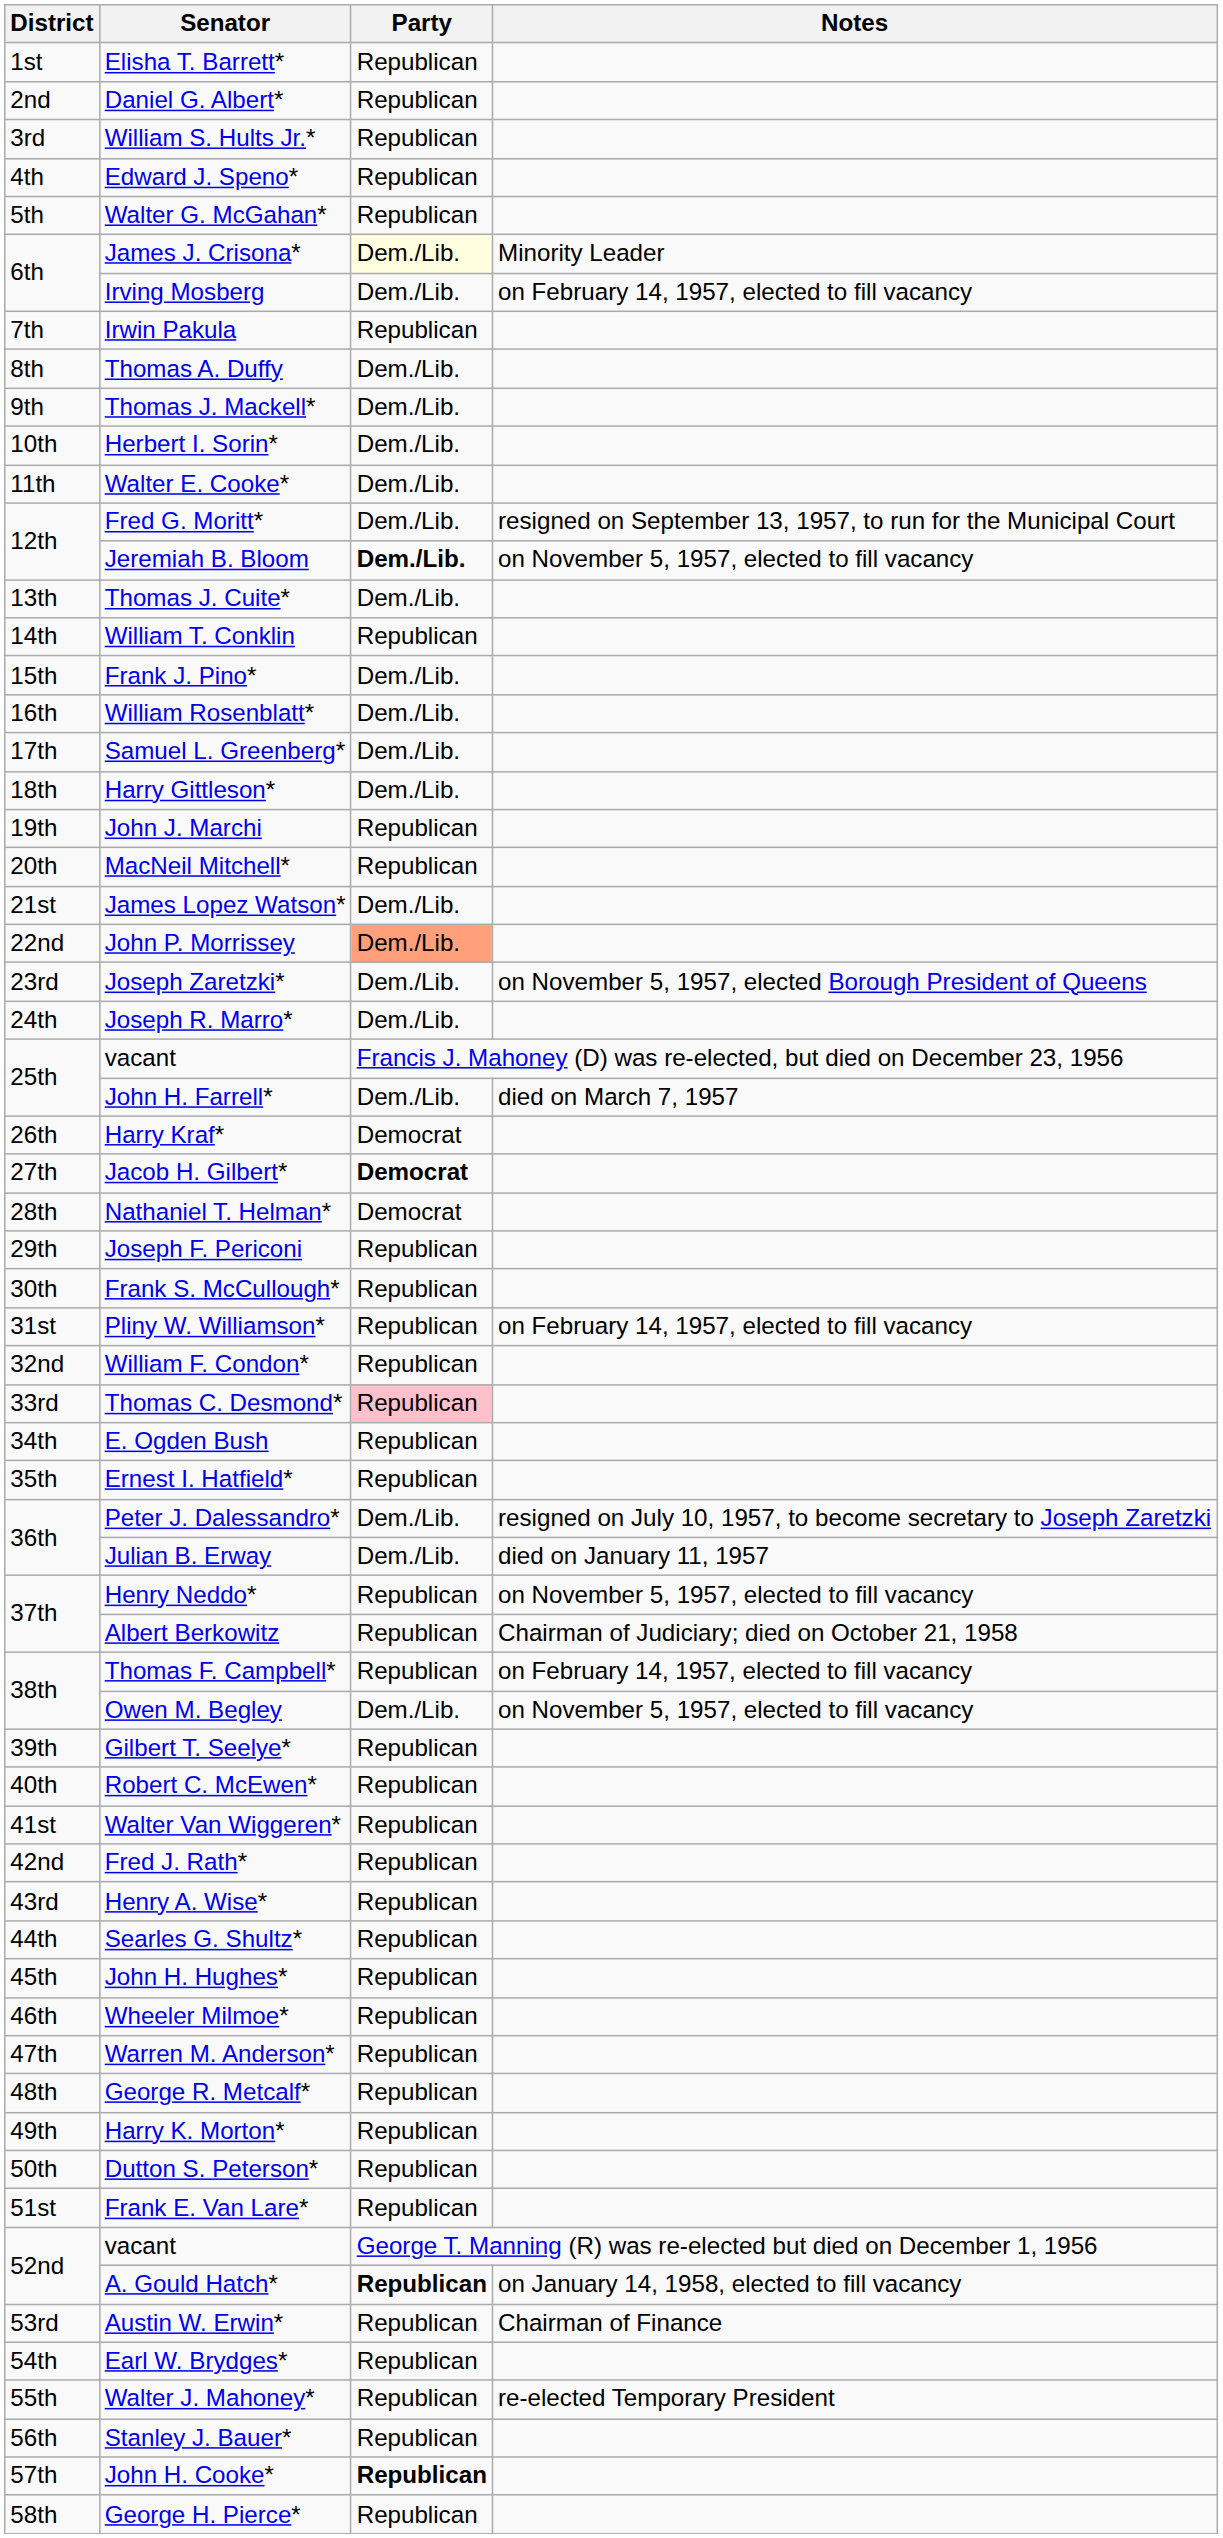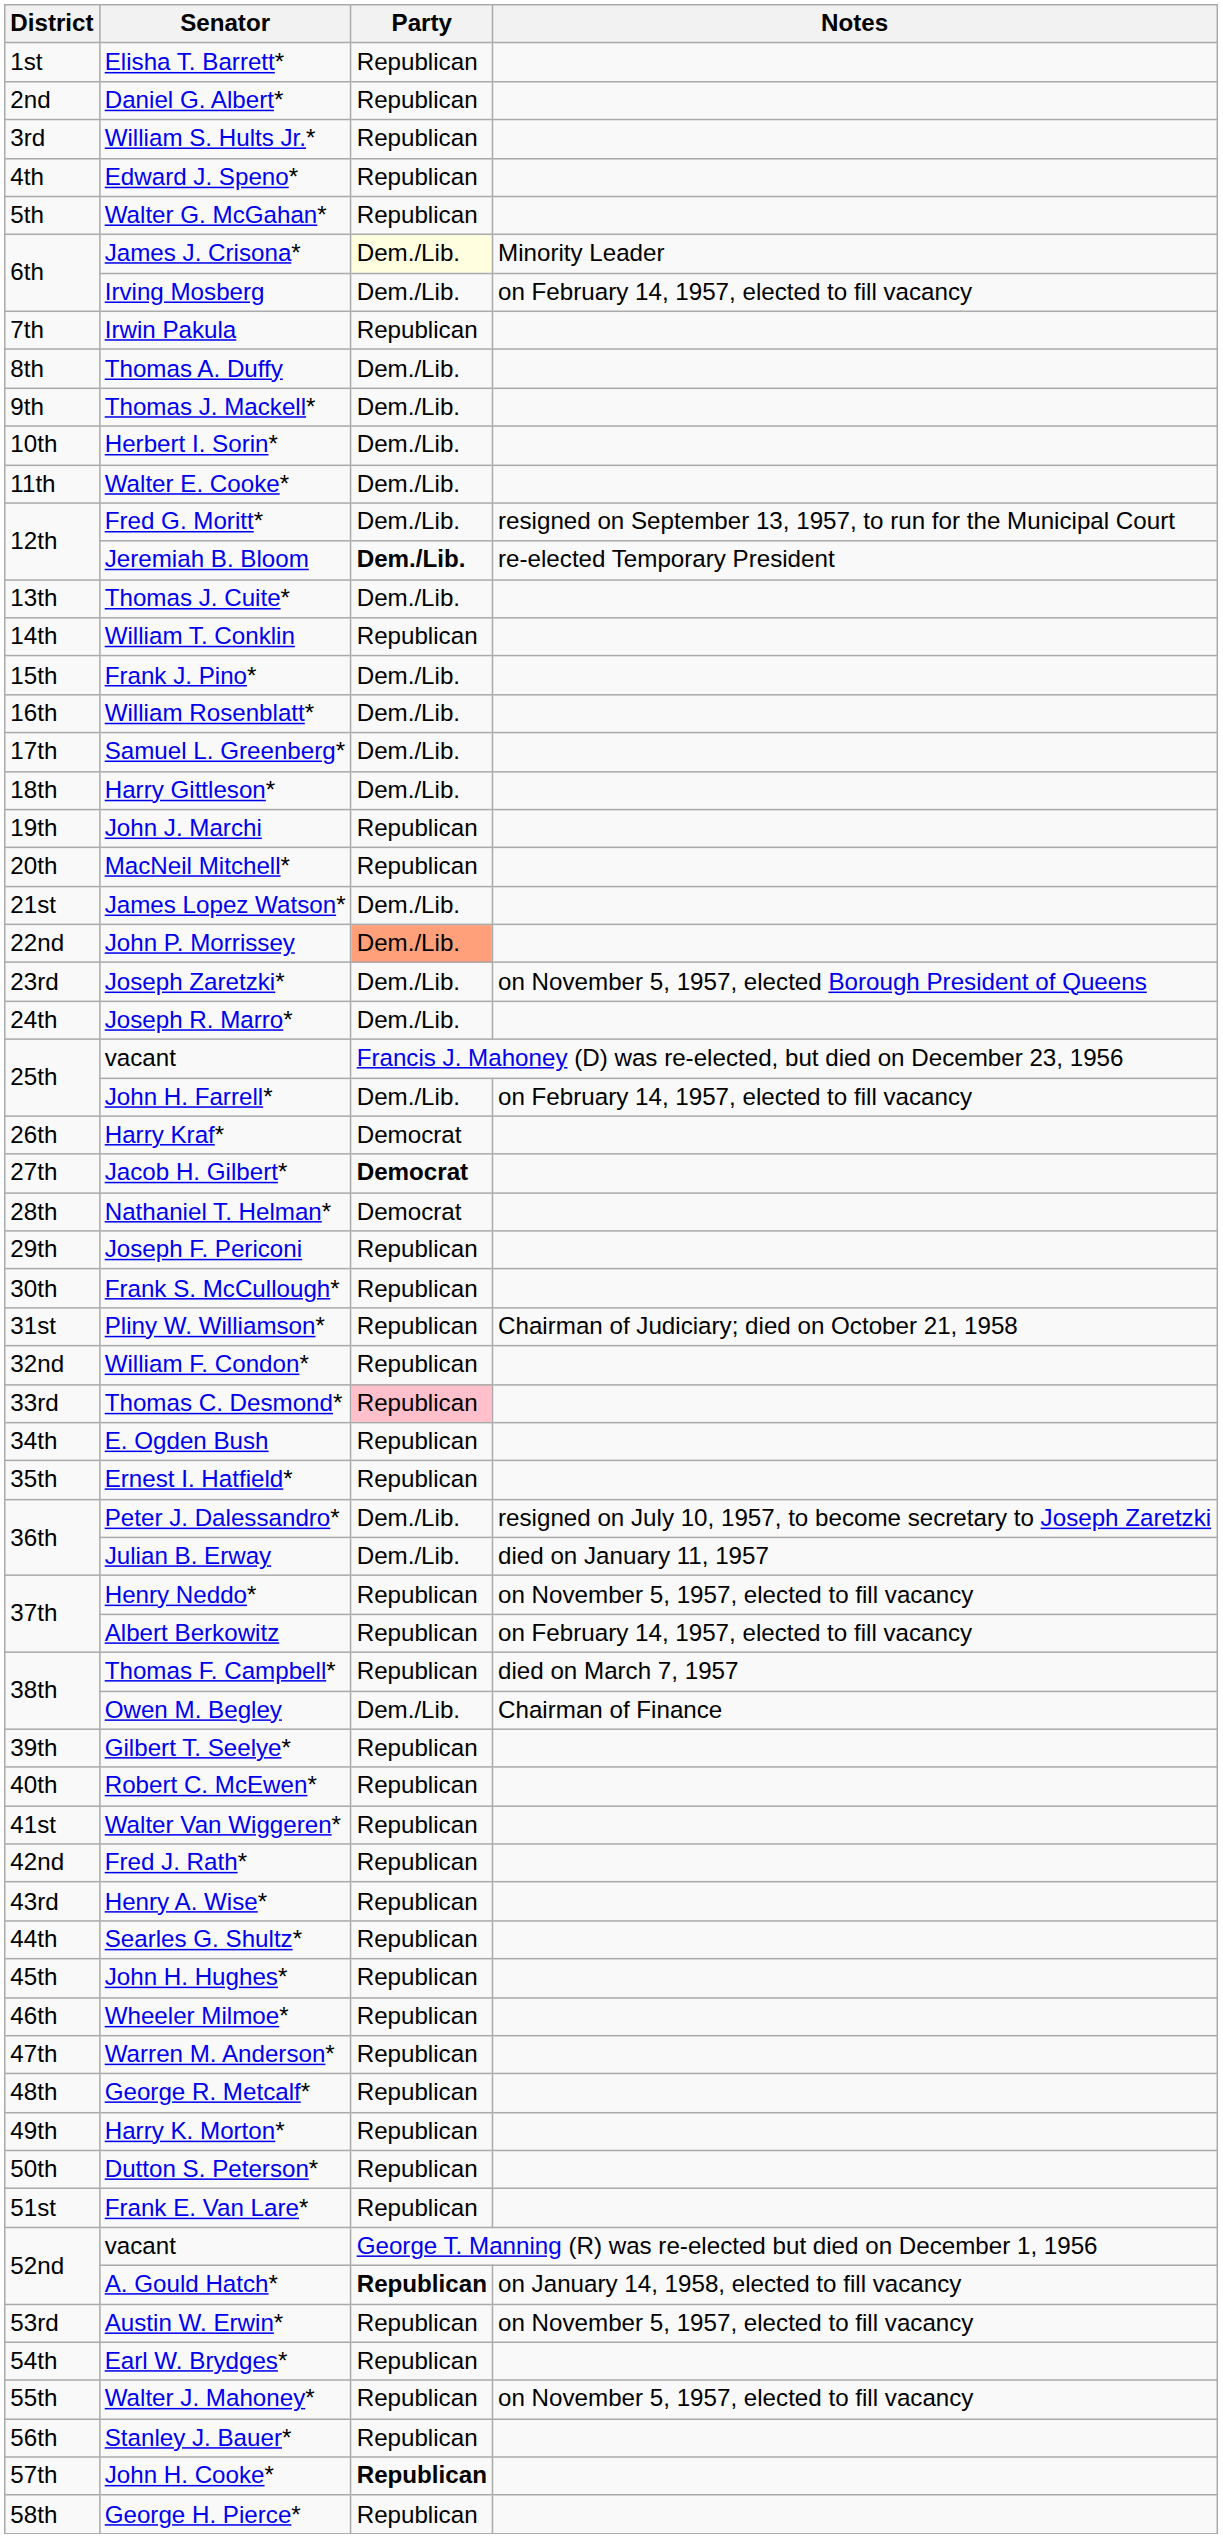(736, 560) on November 5, 1957, elected to fill vacancy -> (666, 560) re-elected Temporary President
(618, 1096) died on March 7, 1957 -> (735, 1096) on February 14, 1957, elected to fill vacancy
(735, 1326) on February 14, 1957, elected to fill vacancy -> (758, 1326) Chairman of Judiciary; died on October 21, 1958
(758, 1632) Chairman of Judiciary; died on October 21, 1958 -> (735, 1632) on February 14, 1957, elected to fill vacancy
(735, 1671) on February 14, 1957, elected to fill vacancy -> (618, 1671) died on March 7, 1957
(736, 1709) on November 5, 1957, elected to fill vacancy -> (610, 1709) Chairman of Finance
(610, 2322) Chairman of Finance -> (736, 2322) on November 5, 1957, elected to fill vacancy
(666, 2399) re-elected Temporary President -> (736, 2399) on November 5, 1957, elected to fill vacancy
